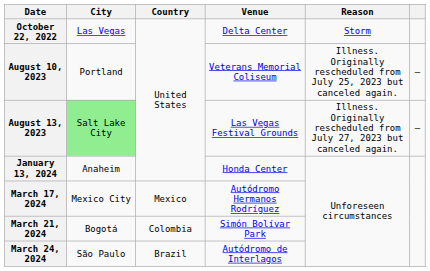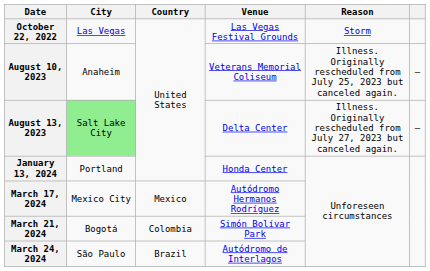(255, 31) Delta Center -> (255, 31) Las Vegas Festival Grounds
(101, 72) Portland -> (101, 72) Anaheim
(255, 128) Las Vegas Festival Grounds -> (255, 128) Delta Center
(101, 168) Anaheim -> (101, 168) Portland
